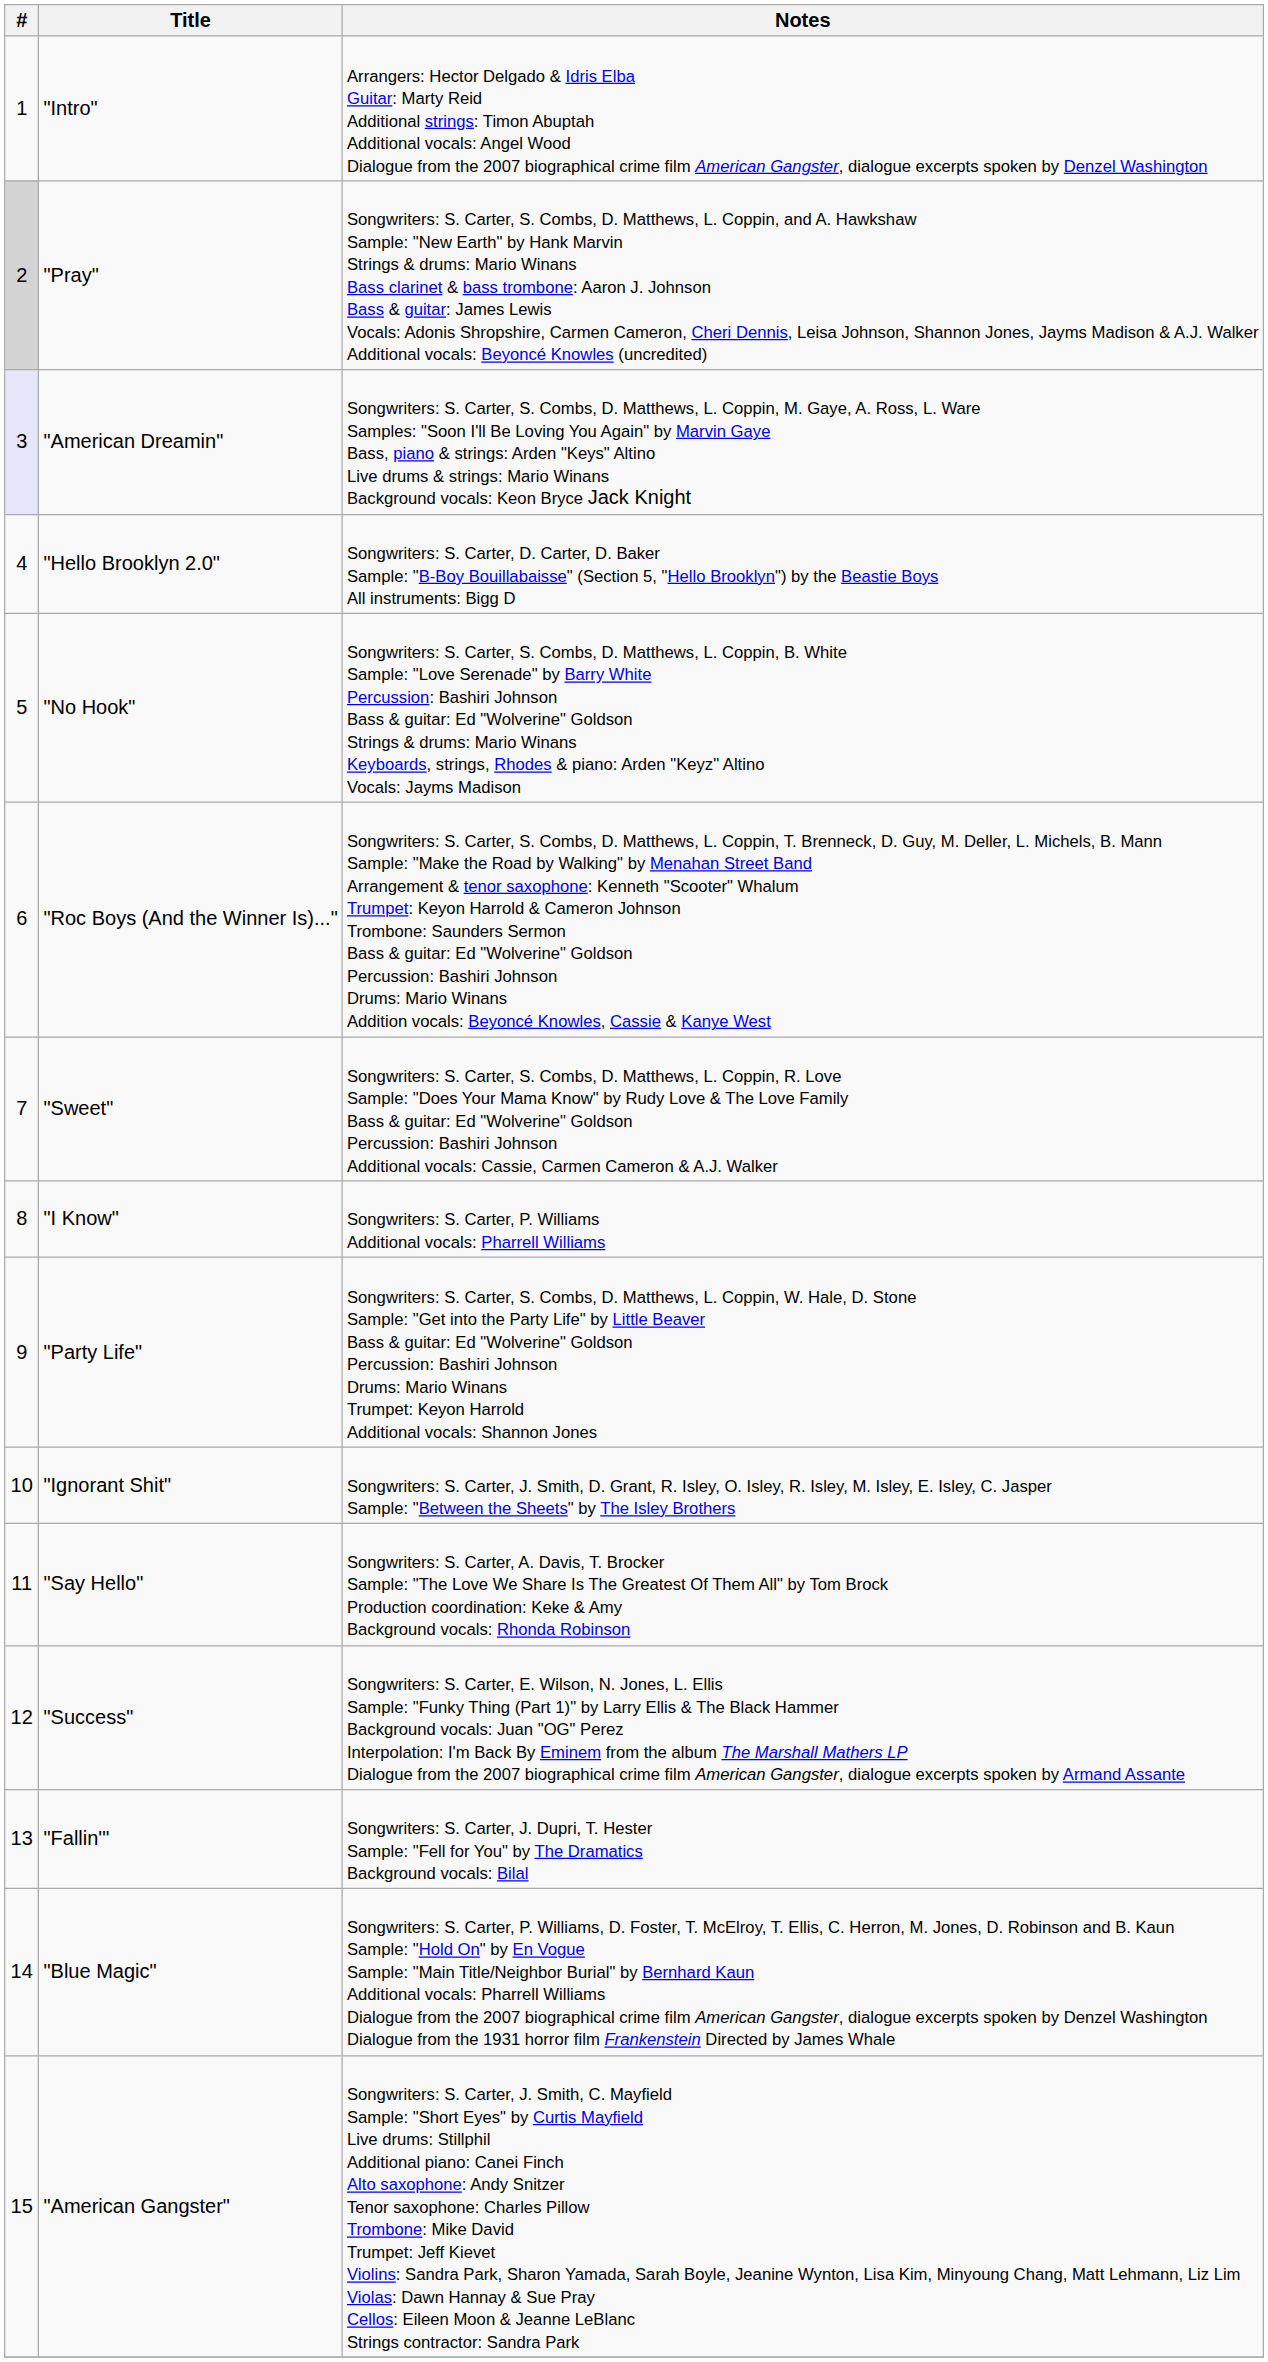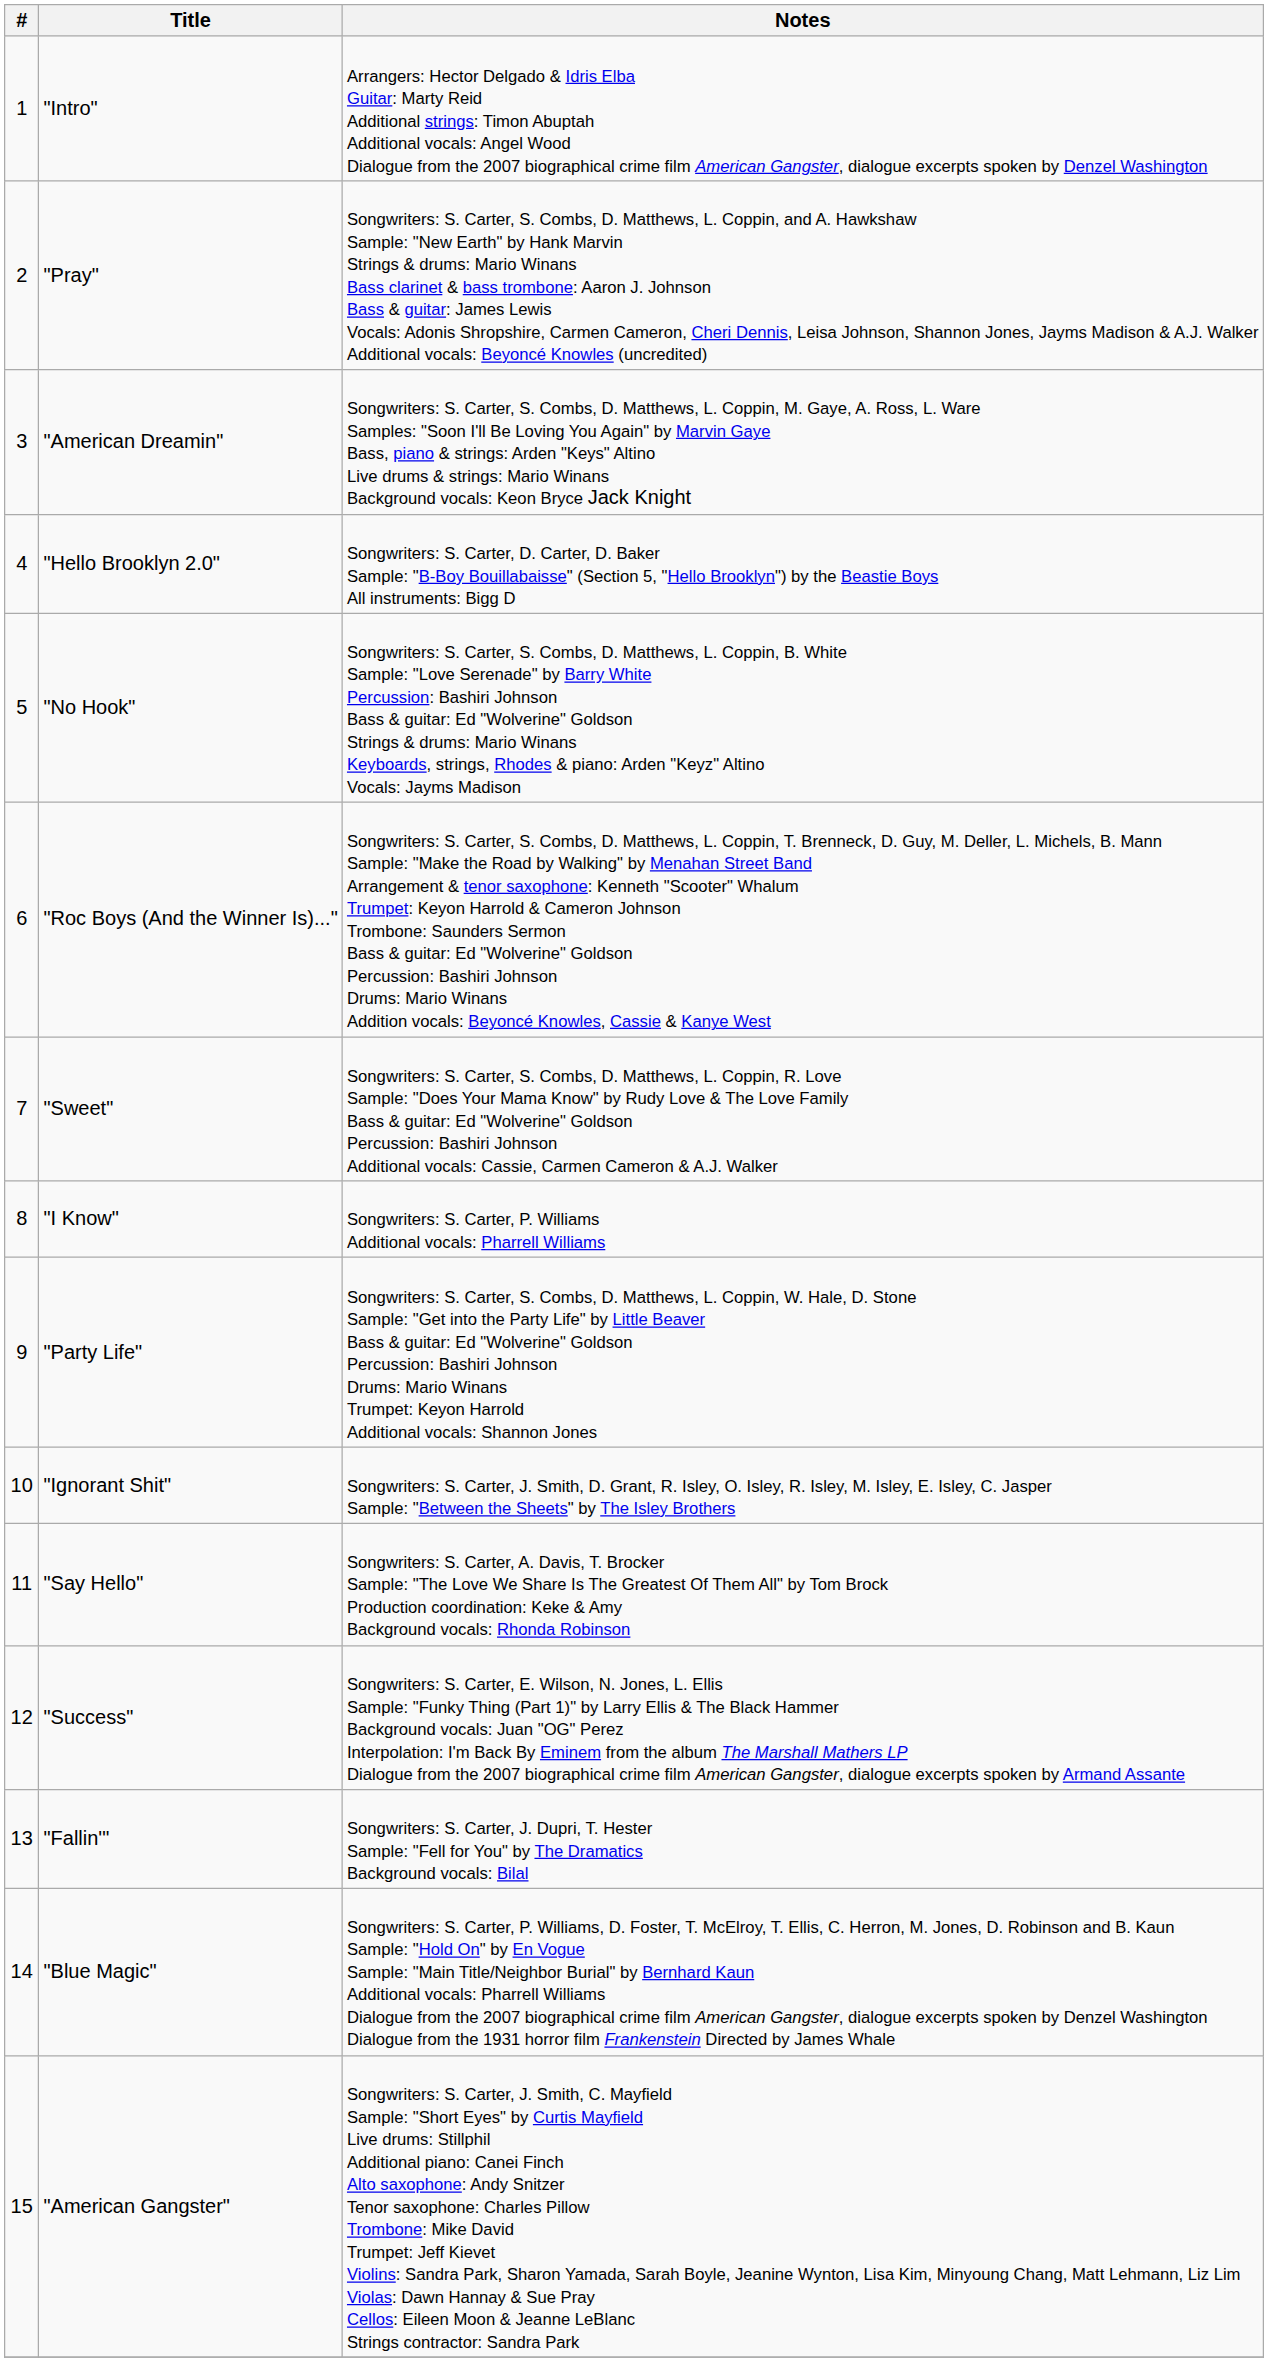(22, 275) lightgrey background -> (22, 275) no background
(22, 441) lavender background -> (22, 441) no background
